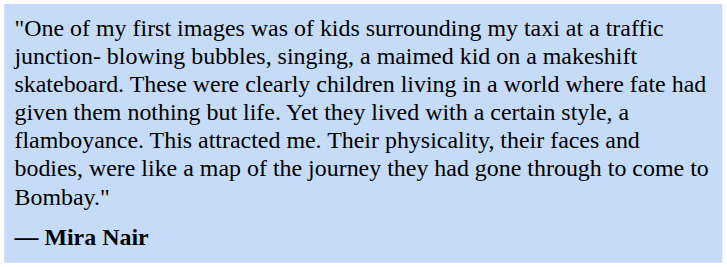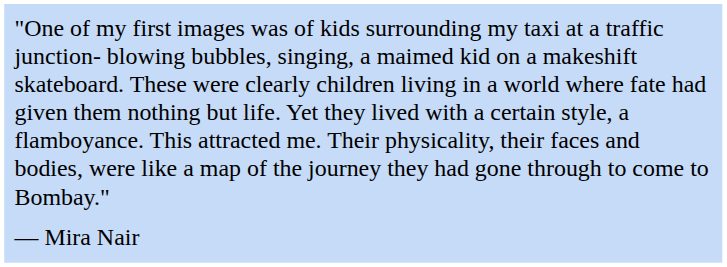(82, 237) bold -> (77, 237) normal
